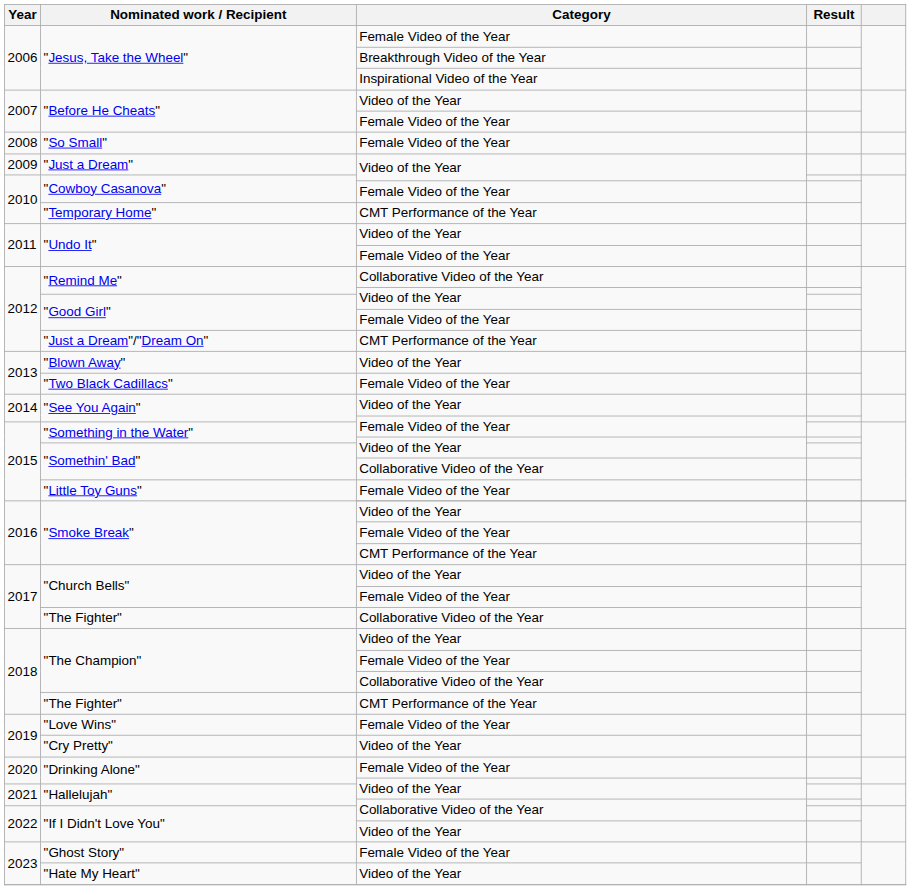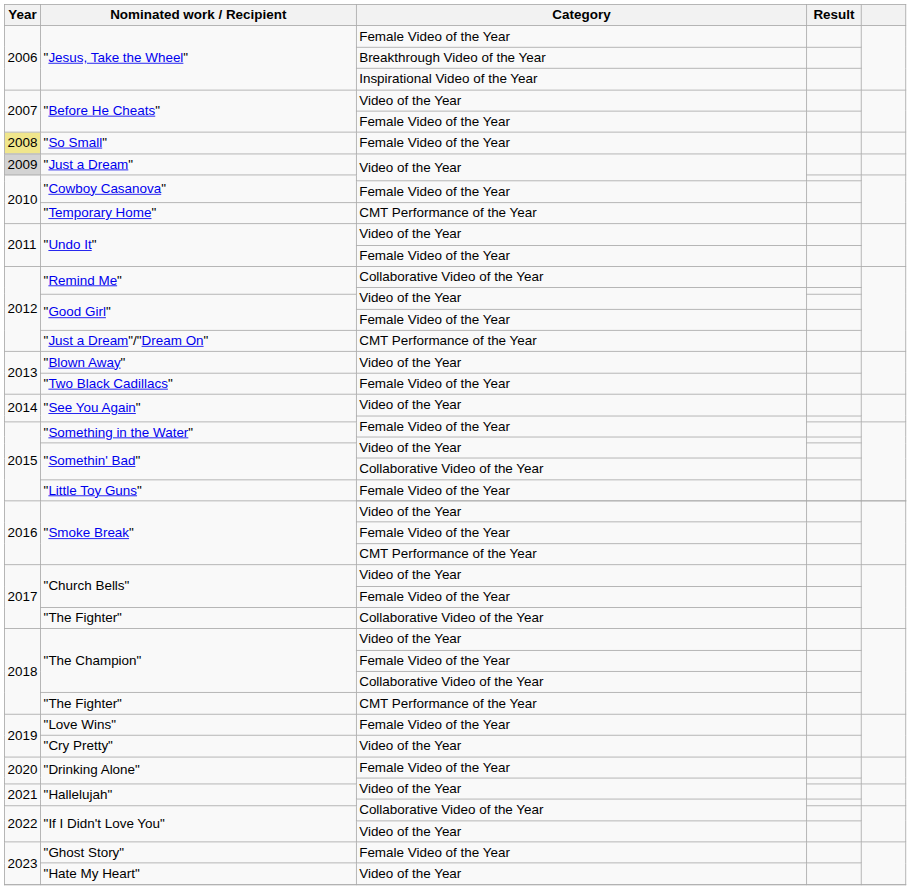(22, 143) no background -> (22, 143) khaki background
(22, 164) no background -> (22, 164) lightgrey background
